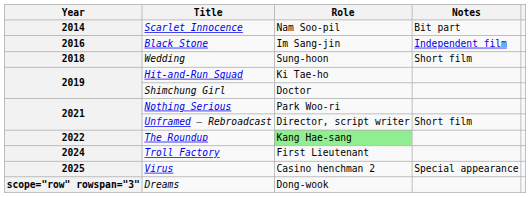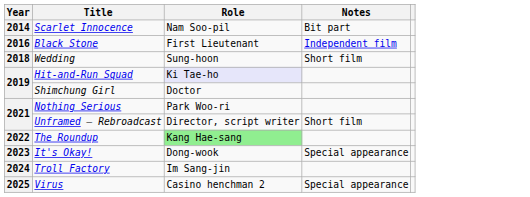(308, 44) Im Sang-jin -> (213, 44) First Lieutenant
(303, 75) no background -> (192, 75) lavender background
+ row: (63, 153)
(323, 153) First Lieutenant -> (198, 169) Im Sang-jin
- row: (162, 185)
